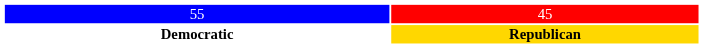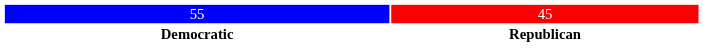(545, 34) gold background -> (545, 34) no background
